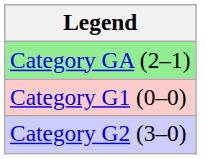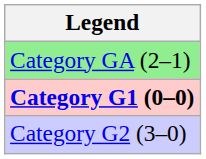(98, 97) normal -> (102, 97) bold
